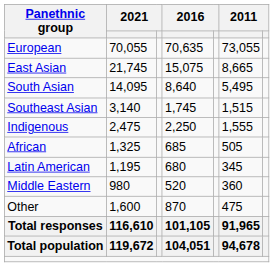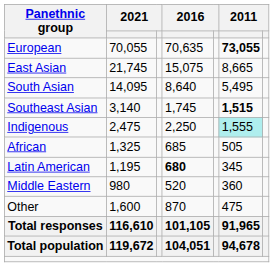(241, 48) normal -> (241, 48) bold
(237, 107) normal -> (237, 107) bold
(237, 127) no background -> (237, 127) paleturquoise background
(175, 166) normal -> (175, 166) bold
